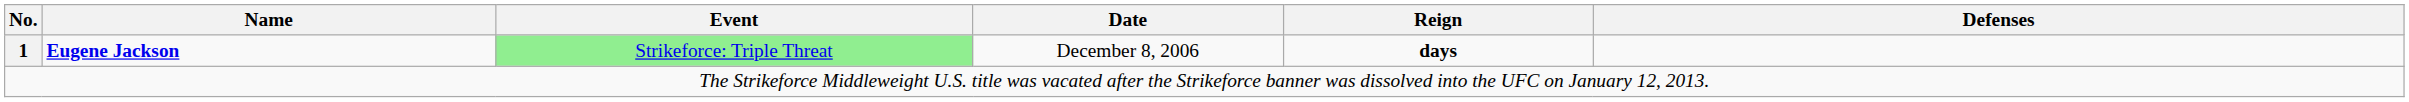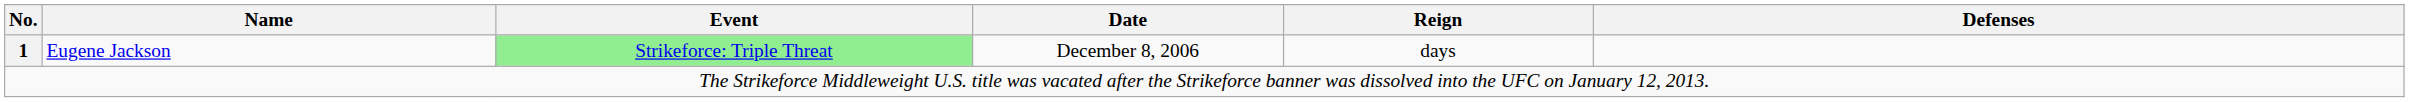(113, 50) bold -> (109, 50) normal
(1438, 50) bold -> (1438, 50) normal
